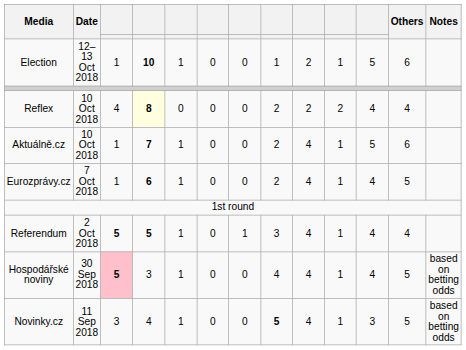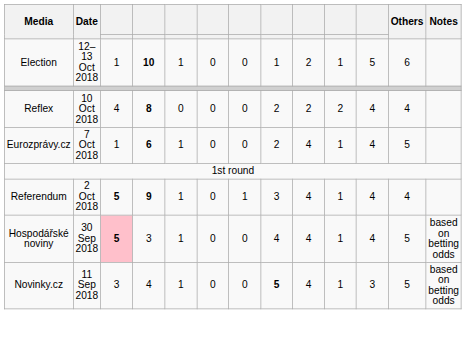(149, 108) lightyellow background -> (149, 108) no background
- row: (39, 145)
(149, 233) 5 -> (149, 196) 9
